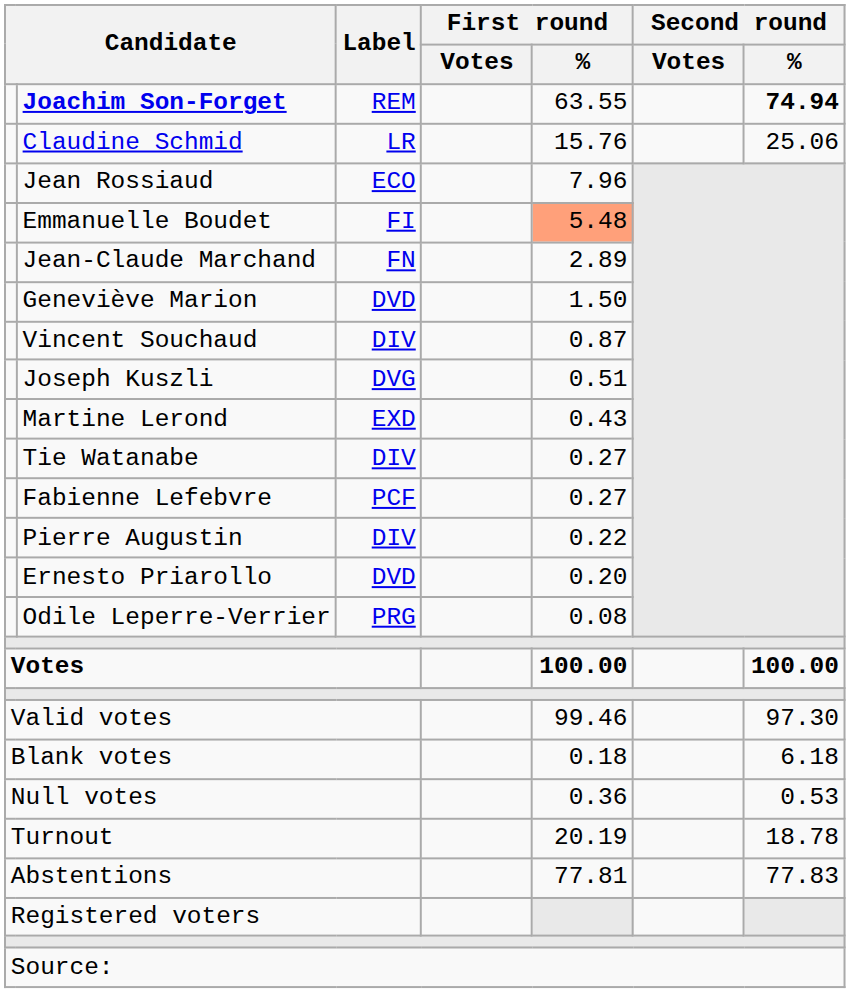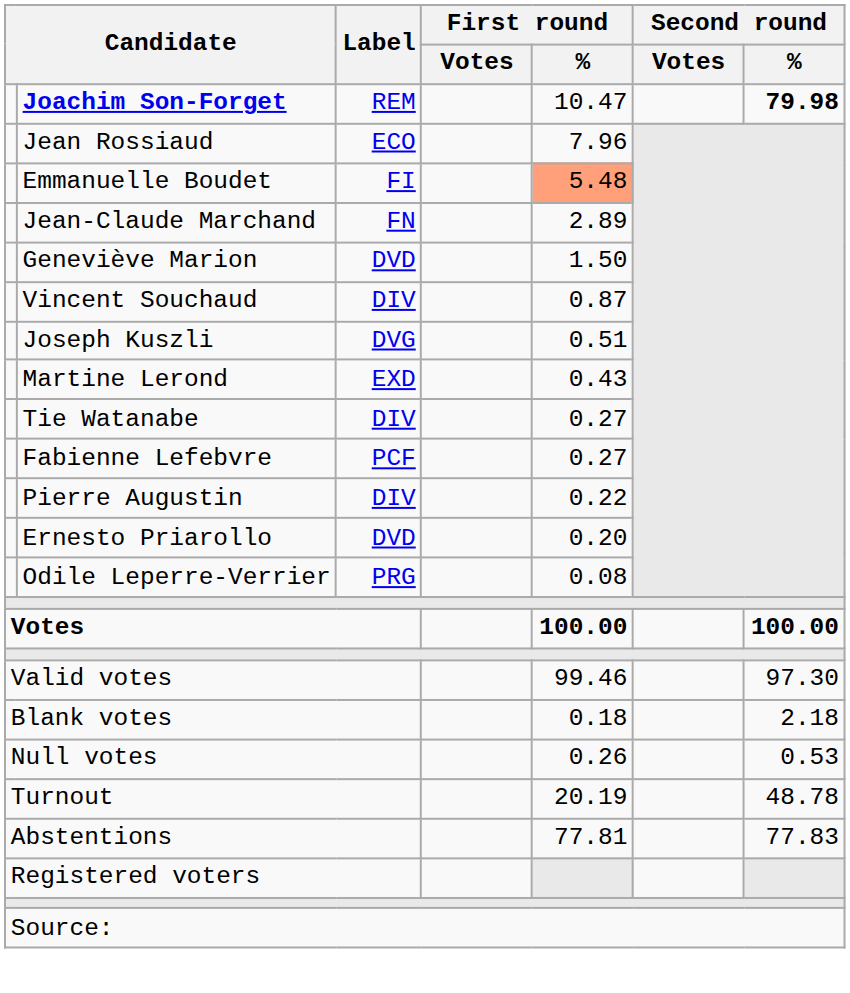(591, 104) 63.55 -> (591, 104) 10.47
(802, 104) 74.94 -> (802, 104) 79.98
- row: (133, 144)
(810, 759) 6.18 -> (810, 720) 2.18
(598, 799) 0.36 -> (598, 759) 0.26
(802, 838) 18.78 -> (802, 799) 48.78
